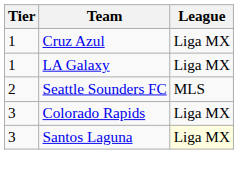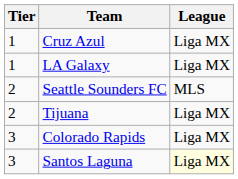+ row: (66, 113)
